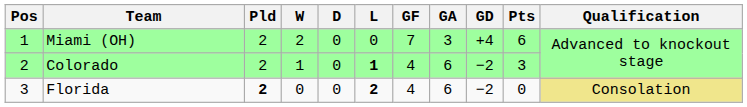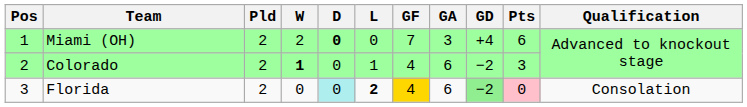(337, 41) normal -> (337, 41) bold
(300, 65) normal -> (300, 65) bold
(374, 65) bold -> (374, 65) normal
(263, 90) bold -> (263, 90) normal
(337, 90) no background -> (337, 90) paleturquoise background
(411, 90) no background -> (411, 90) gold background
(485, 90) no background -> (485, 90) lightgreen background
(522, 90) no background -> (522, 90) pink background
(641, 90) khaki background -> (641, 90) no background
